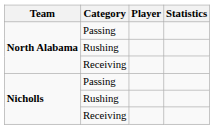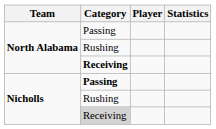(105, 64) normal -> (105, 64) bold
(99, 81) normal -> (100, 81) bold
(105, 115) no background -> (105, 115) lightgrey background
